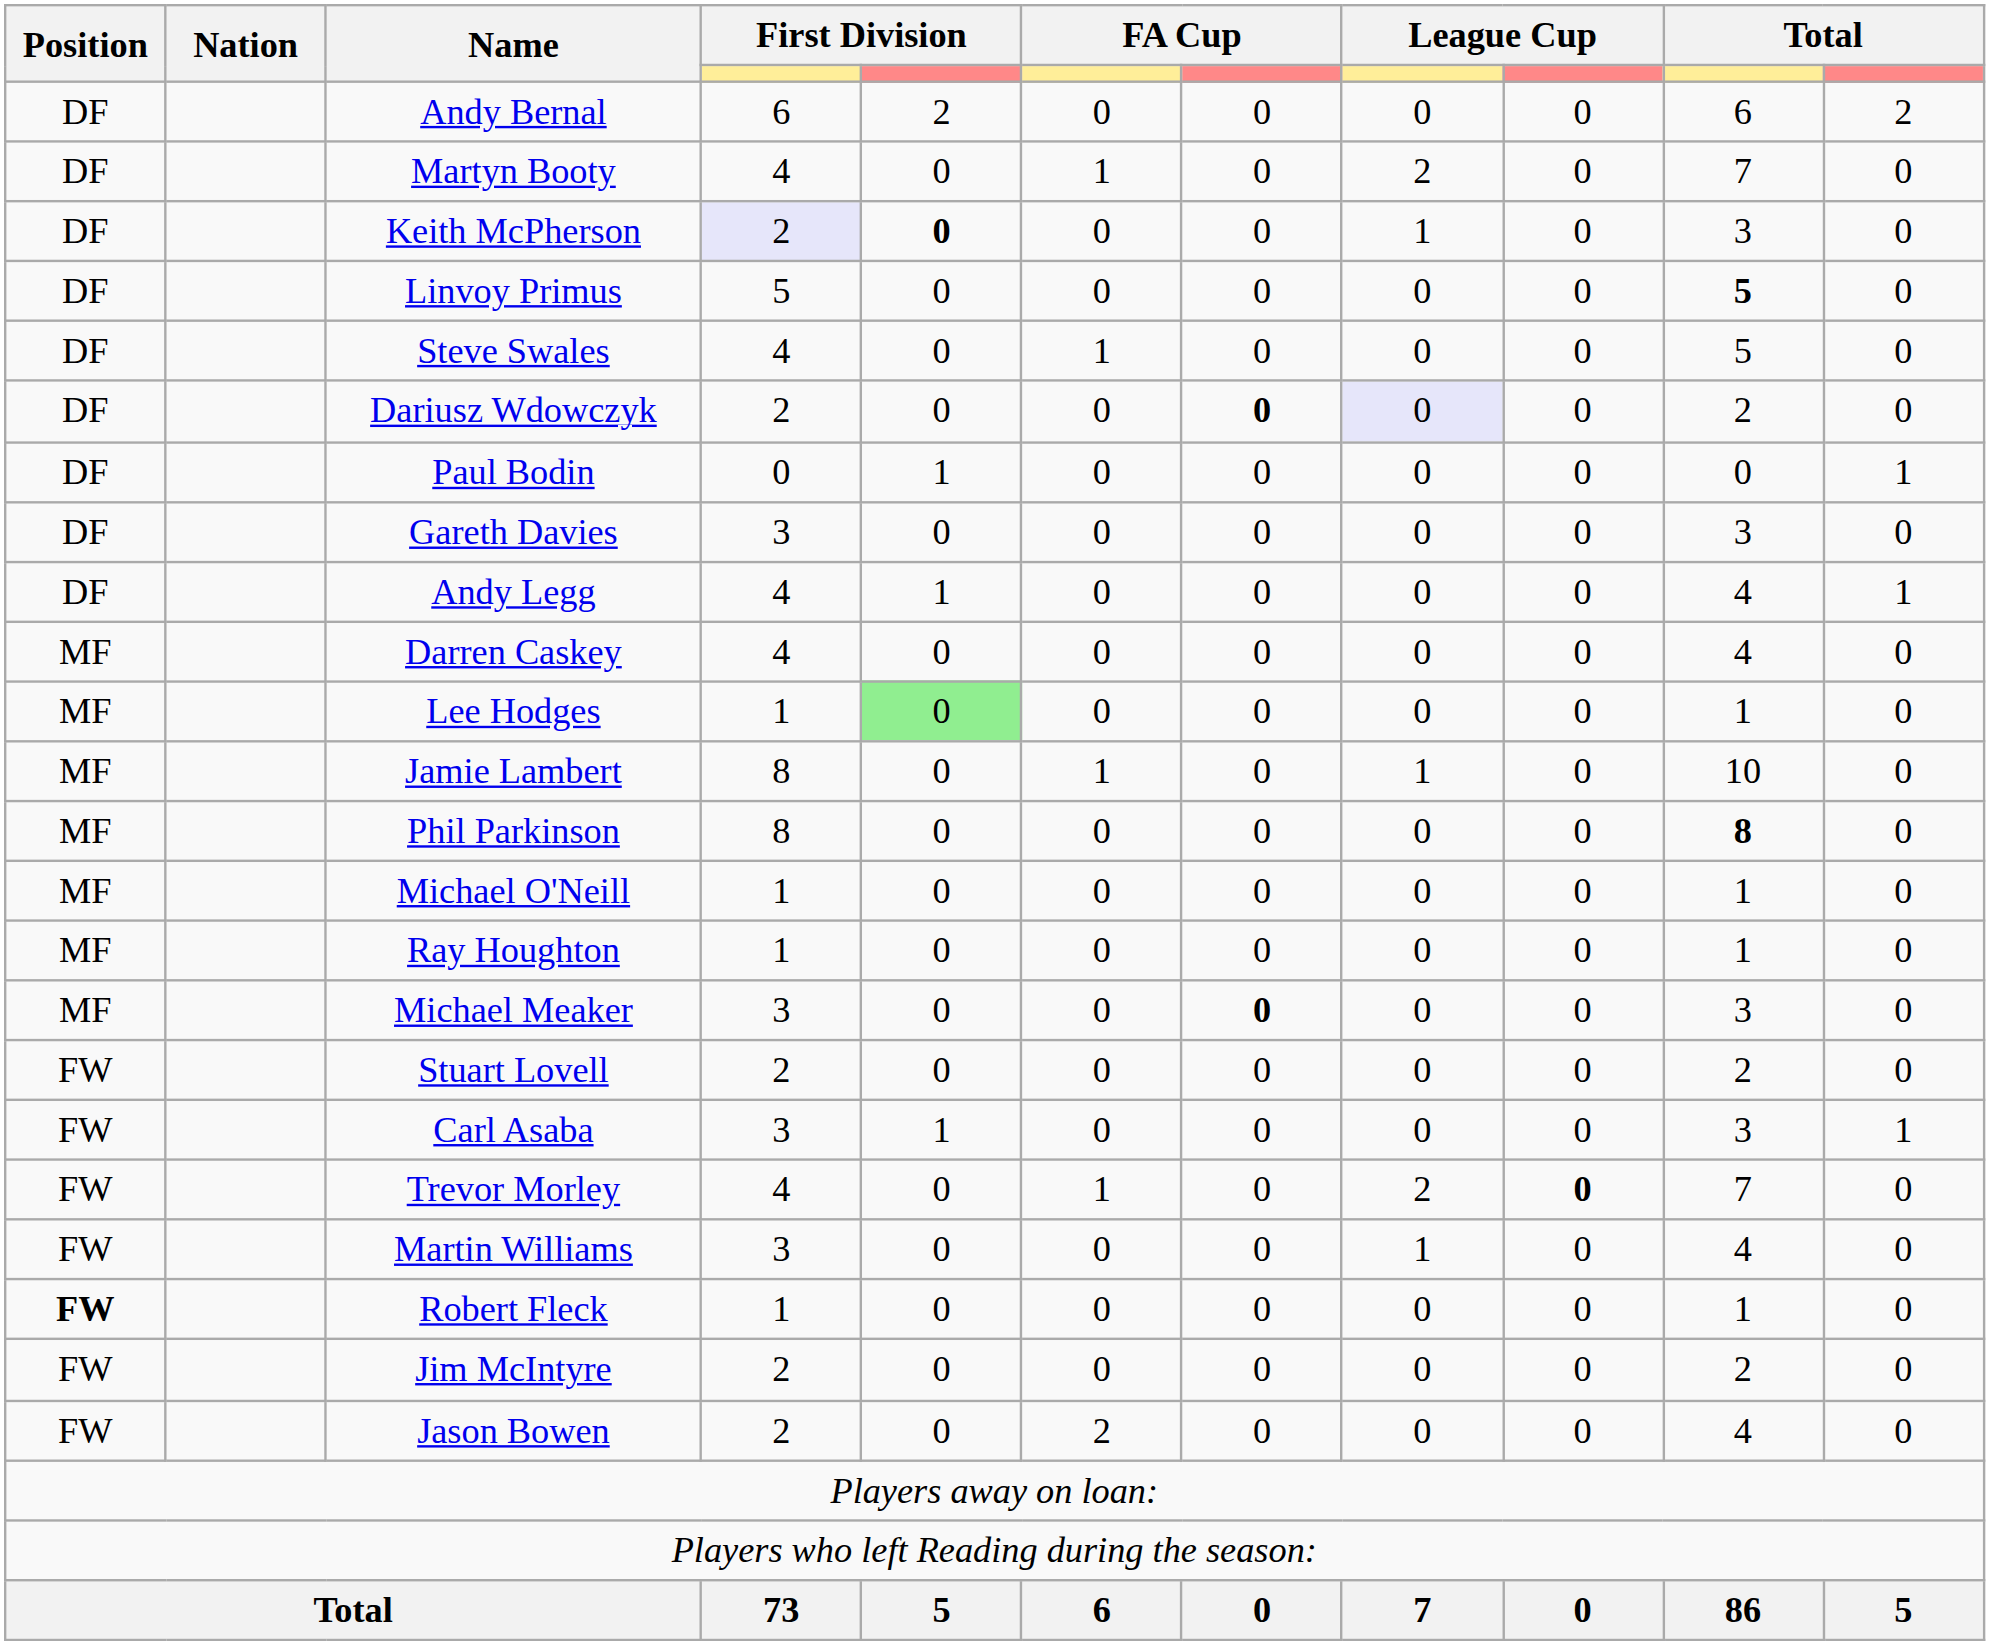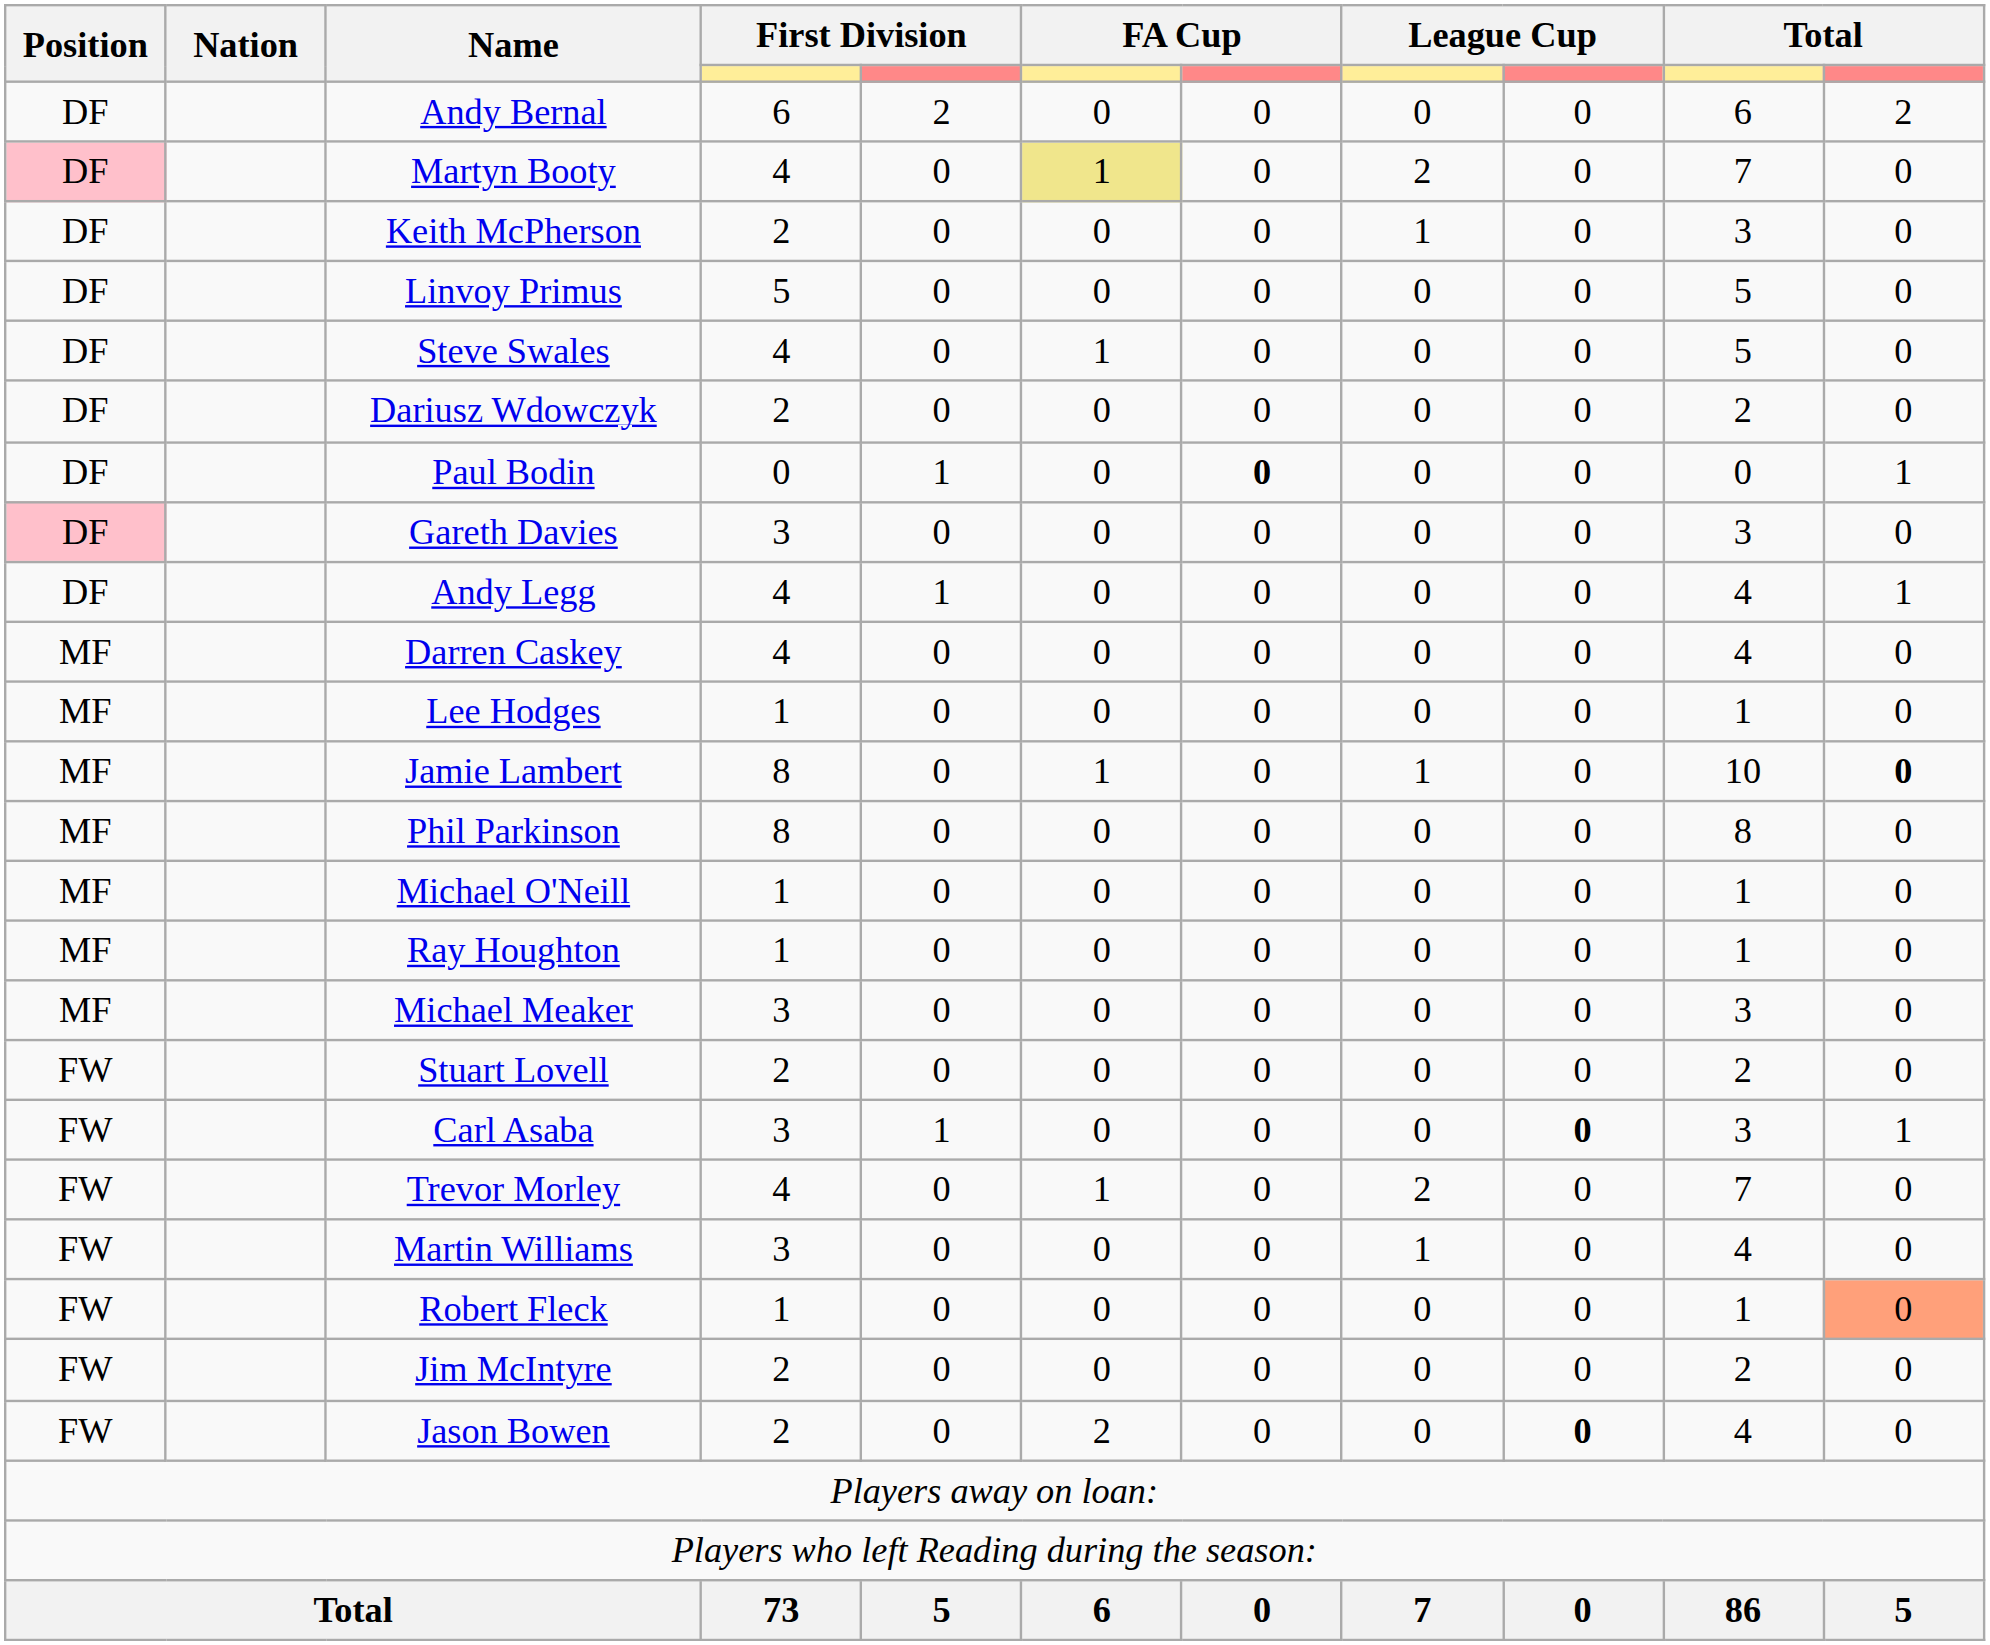(85, 171) no background -> (85, 171) pink background
(1102, 171) no background -> (1102, 171) khaki background
(781, 231) lavender background -> (781, 231) no background
(942, 231) bold -> (942, 231) normal
(1743, 291) bold -> (1743, 291) normal
(1262, 410) bold -> (1262, 410) normal
(1422, 410) lavender background -> (1422, 410) no background
(1262, 470) normal -> (1262, 470) bold
(85, 530) no background -> (85, 530) pink background
(942, 710) lightgreen background -> (942, 710) no background
(1903, 770) normal -> (1903, 770) bold
(1743, 830) bold -> (1743, 830) normal
(1262, 1009) bold -> (1262, 1009) normal
(1583, 1129) normal -> (1583, 1129) bold
(1583, 1189) bold -> (1583, 1189) normal
(85, 1309) bold -> (85, 1309) normal
(1903, 1309) no background -> (1903, 1309) lightsalmon background
(1583, 1429) normal -> (1583, 1429) bold
